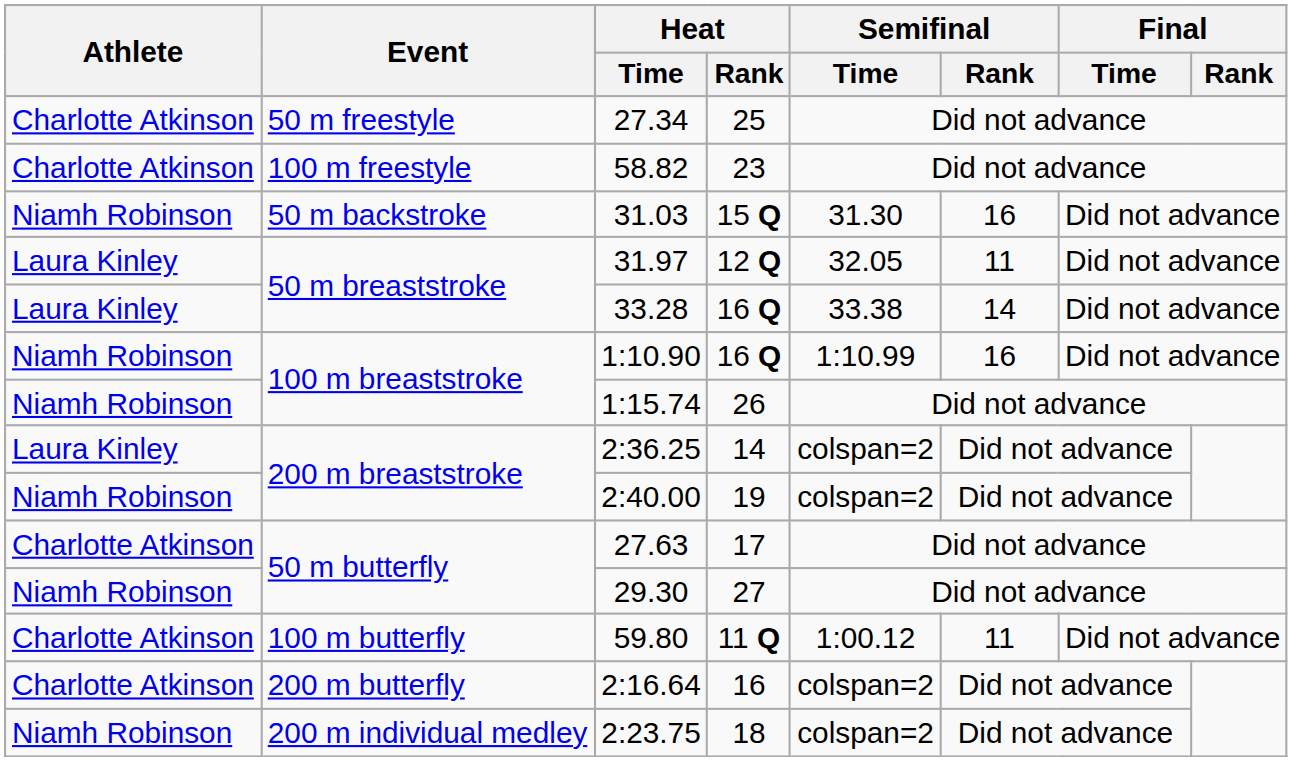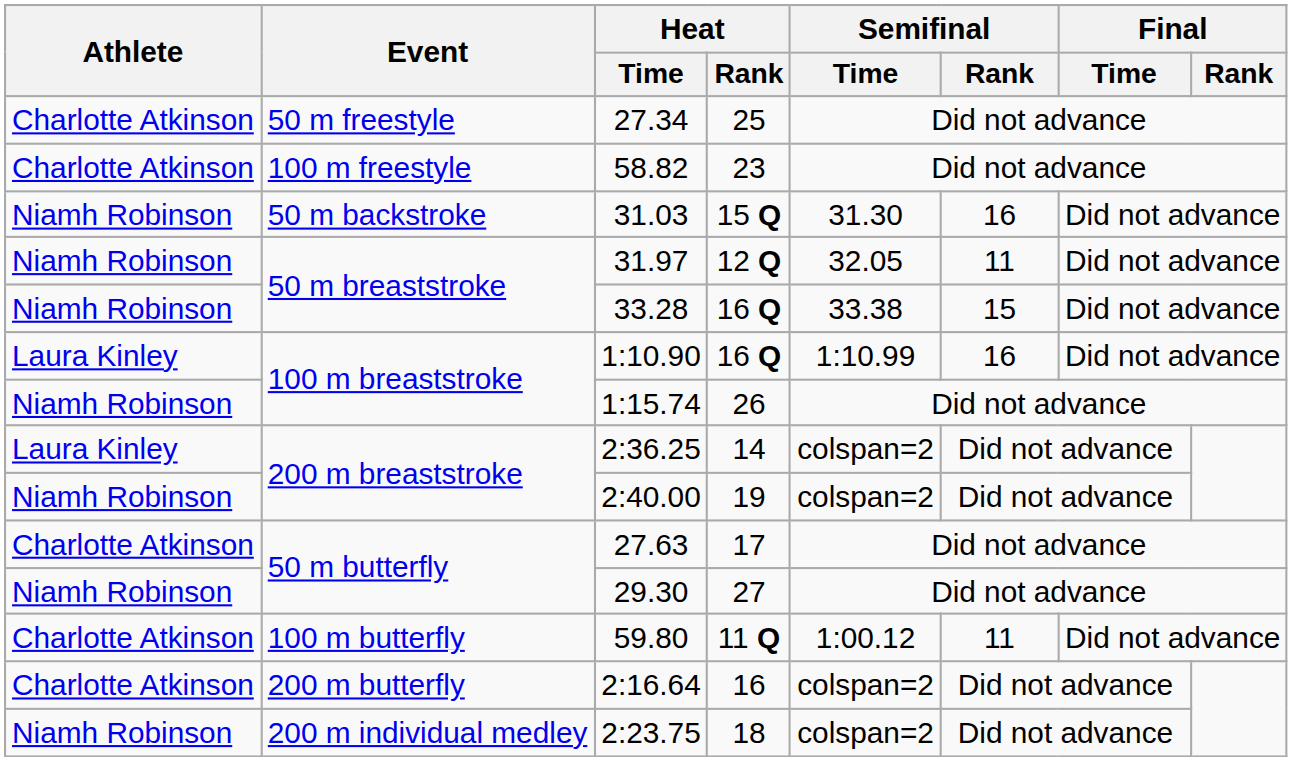(95, 262) Laura Kinley -> (122, 262) Niamh Robinson
(95, 309) Laura Kinley -> (122, 309) Niamh Robinson
(999, 309) 14 -> (999, 309) 15
(122, 356) Niamh Robinson -> (95, 356) Laura Kinley
